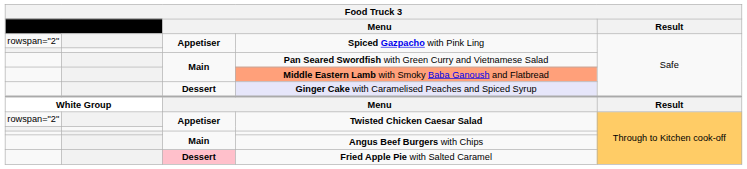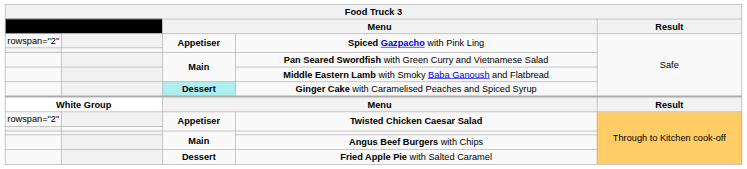(416, 75) lightsalmon background -> (416, 75) no background
(199, 89) no background -> (199, 89) paleturquoise background
(416, 89) lavender background -> (416, 89) no background
(199, 157) pink background -> (199, 157) no background
